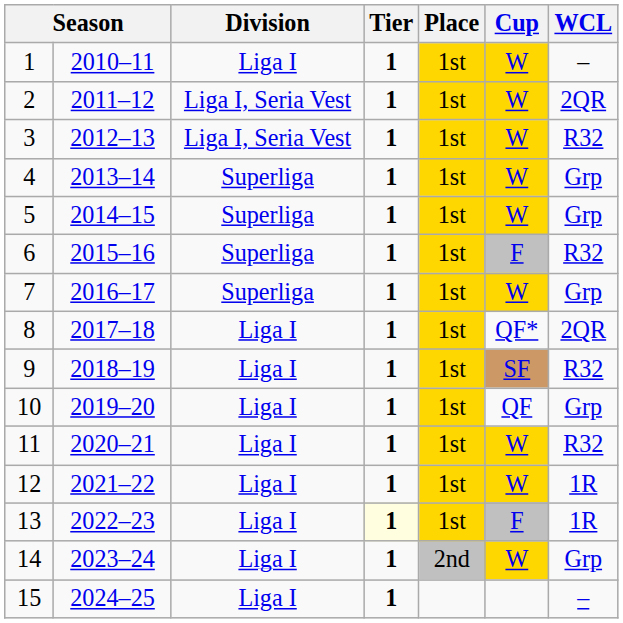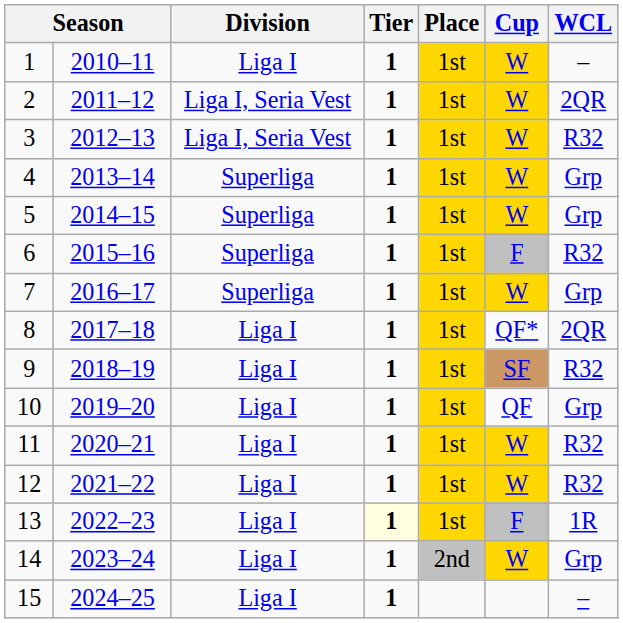(583, 483) 1R -> (583, 483) R32
